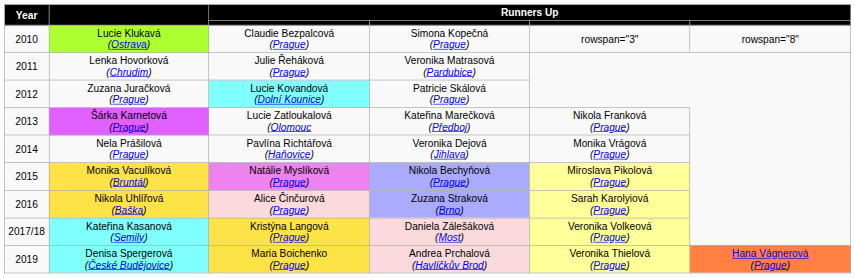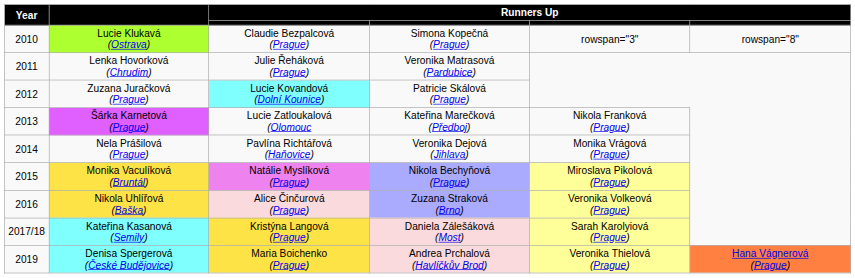(610, 204) Sarah Karolyiová (Prague) -> (610, 204) Veronika Volkeová (Prague)
(610, 232) Veronika Volkeová (Prague) -> (610, 232) Sarah Karolyiová (Prague)
